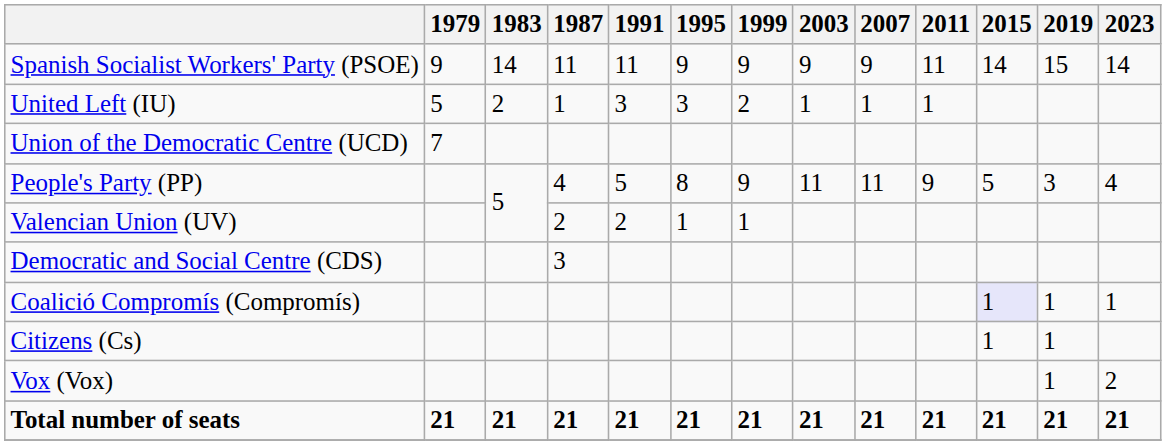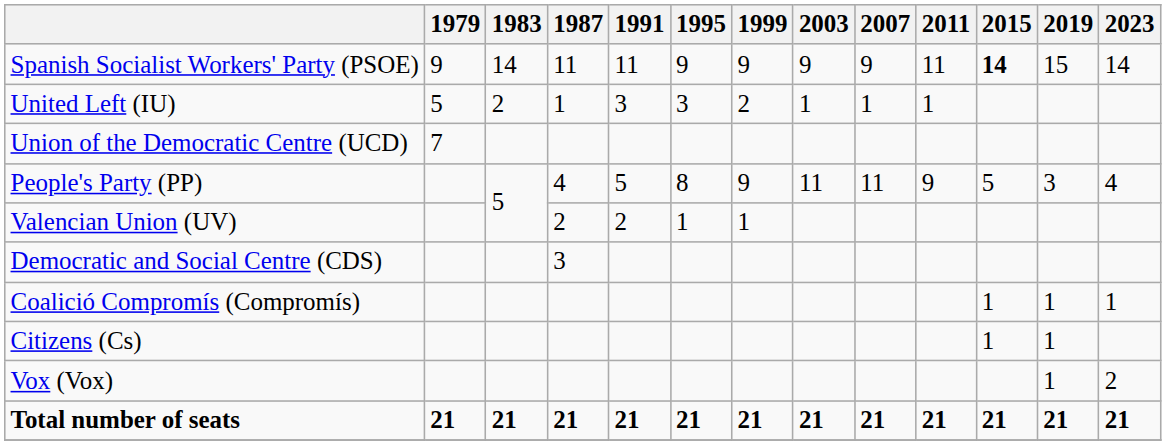(994, 63) normal -> (994, 63) bold
(988, 301) lavender background -> (988, 301) no background
